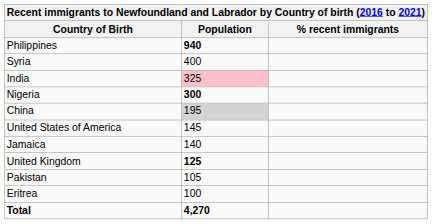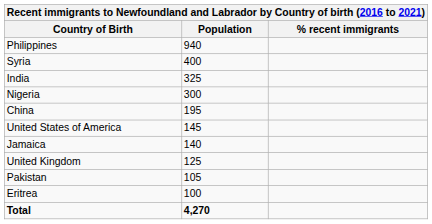(193, 45) bold -> (193, 45) normal
(193, 78) pink background -> (193, 78) no background
(193, 95) bold -> (193, 95) normal
(193, 111) lightgrey background -> (193, 111) no background
(193, 161) bold -> (193, 161) normal
